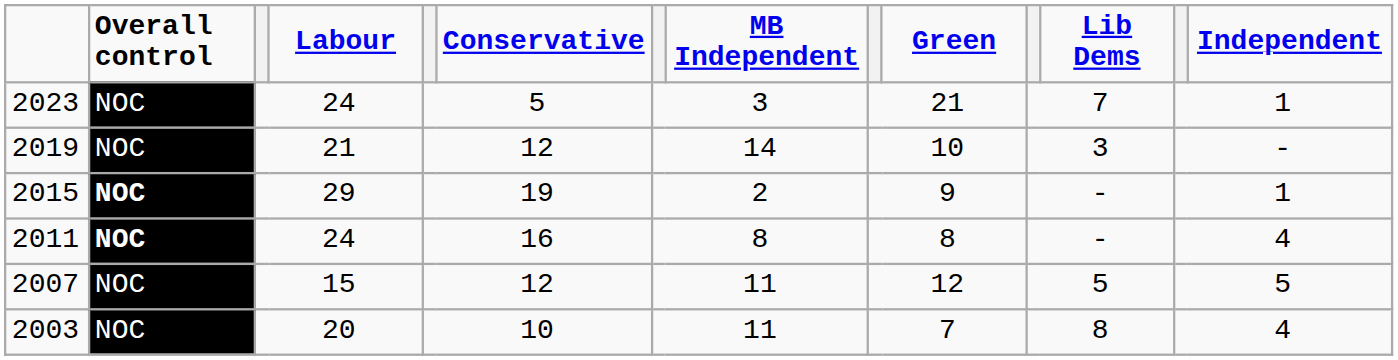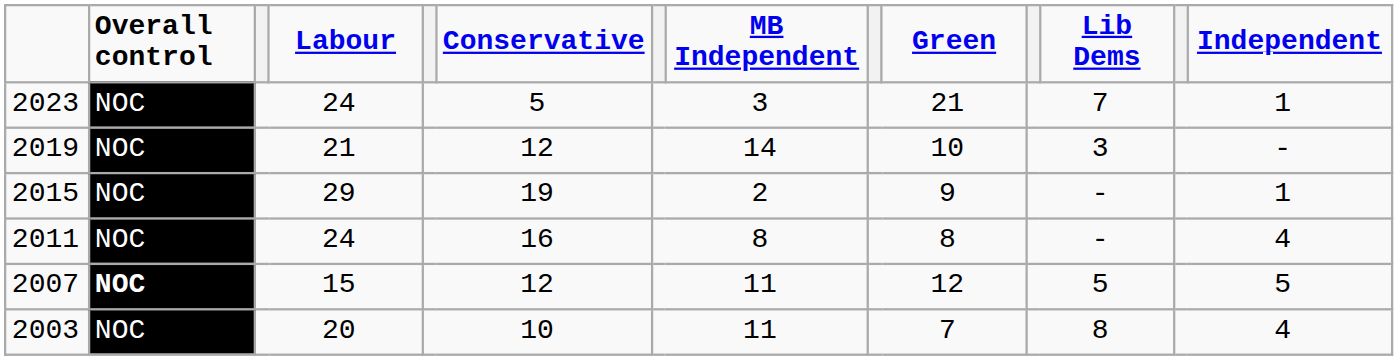(120, 196) bold -> (120, 196) normal
(120, 241) bold -> (120, 241) normal
(120, 286) normal -> (120, 286) bold
